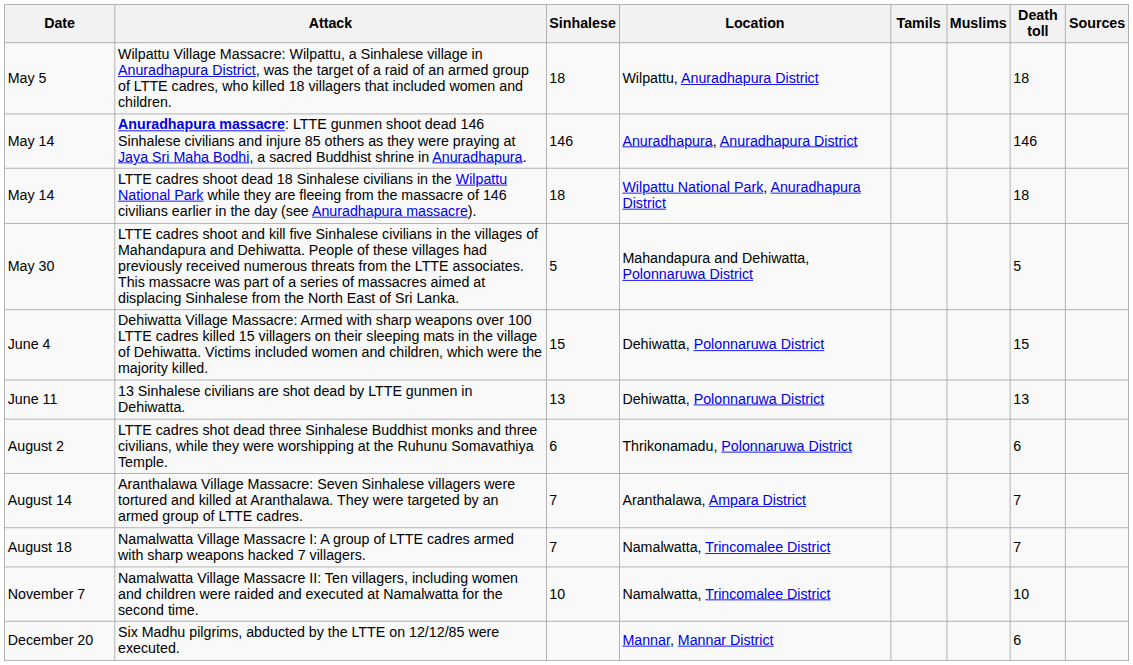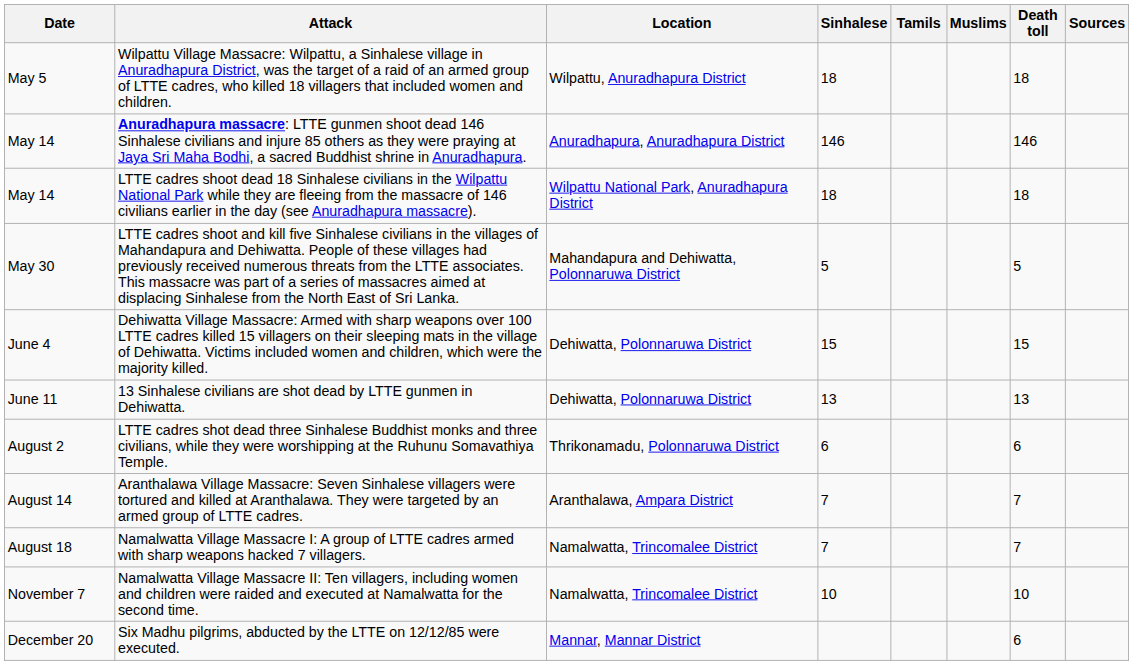columns swapped: (755, 23) <-> (583, 23)
